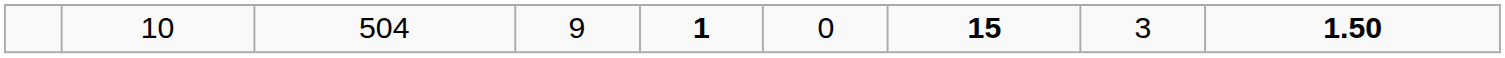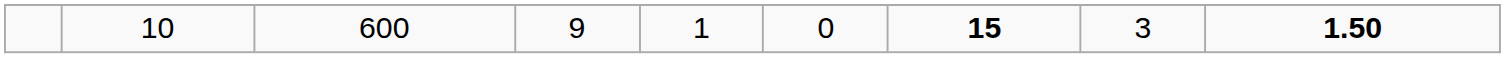(384, 28) 504 -> (384, 28) 600
(701, 28) bold -> (701, 28) normal
